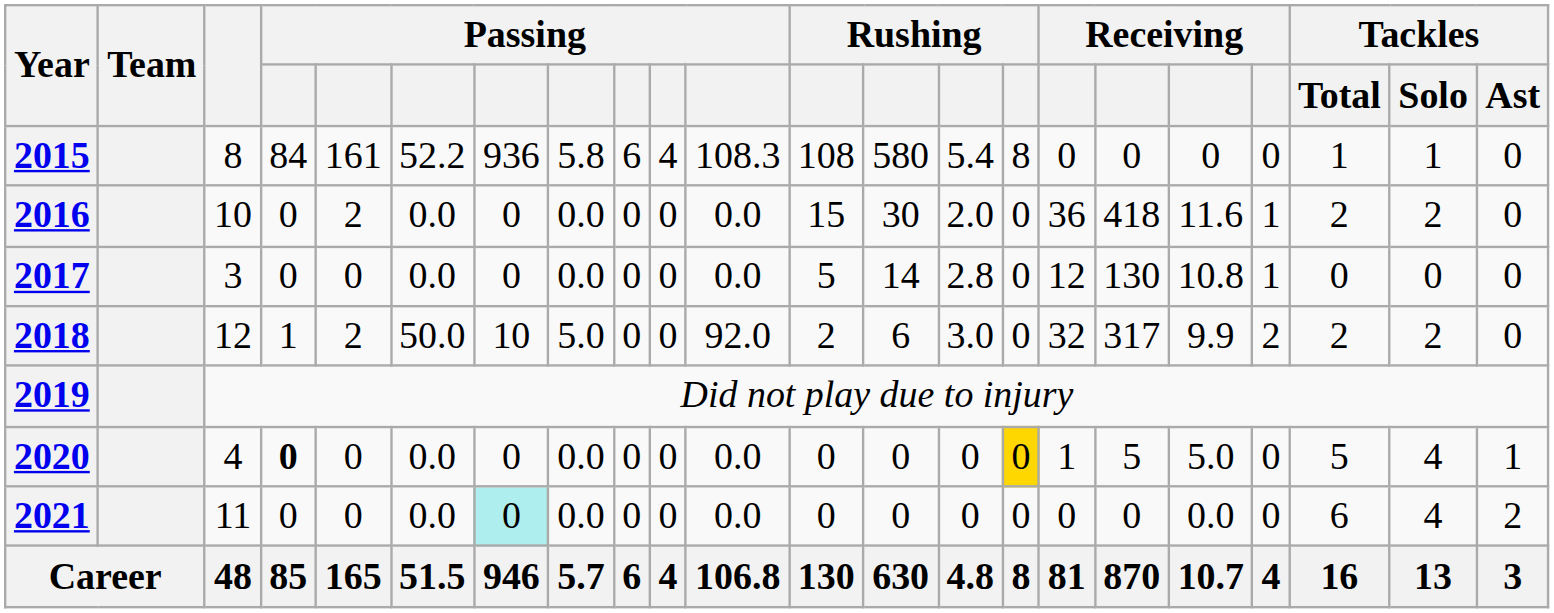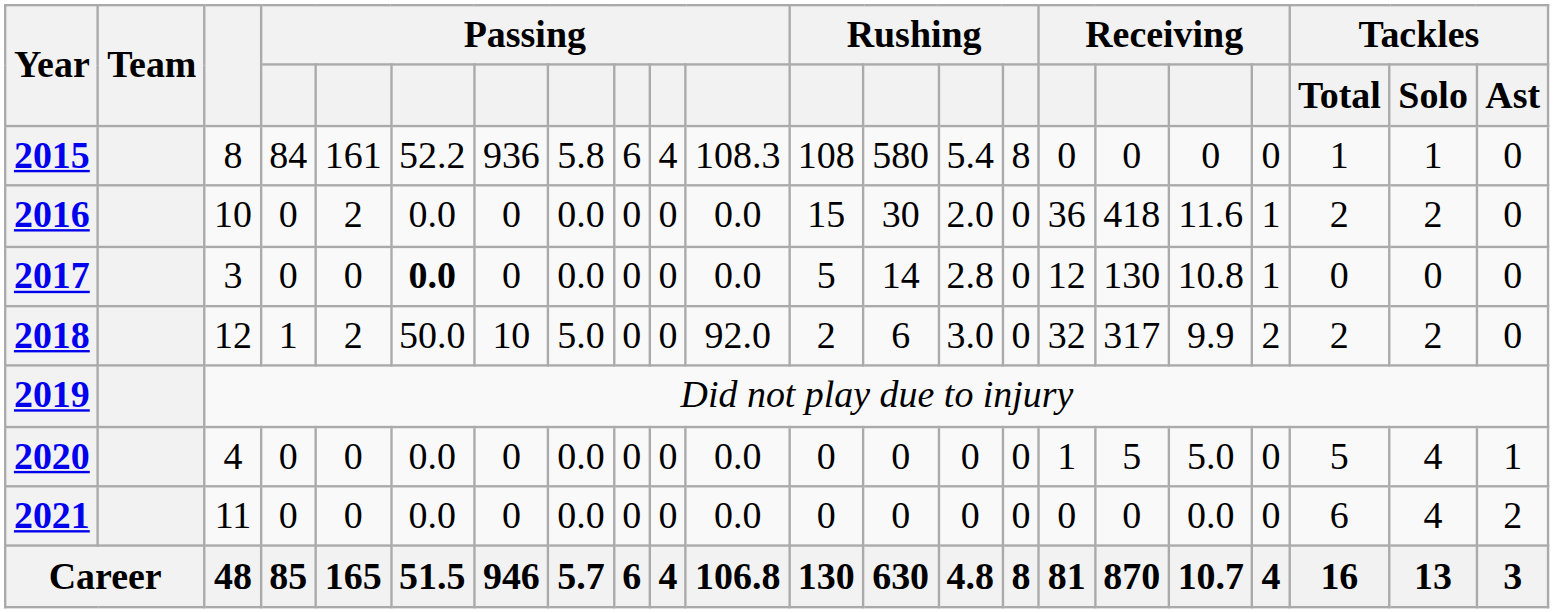(432, 275) normal -> (432, 275) bold
(288, 455) bold -> (288, 455) normal
(1021, 455) gold background -> (1021, 455) no background
(511, 515) paleturquoise background -> (511, 515) no background
